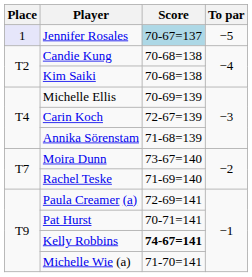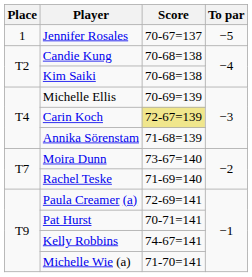(22, 35) lavender background -> (22, 35) no background
(173, 35) lightblue background -> (173, 35) no background
(173, 117) no background -> (173, 117) khaki background
(173, 240) bold -> (173, 240) normal
